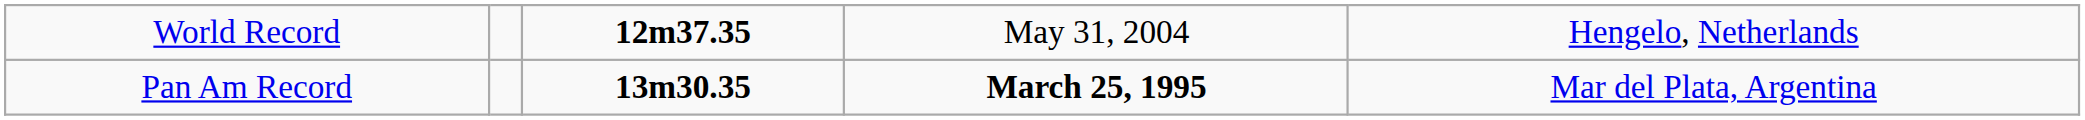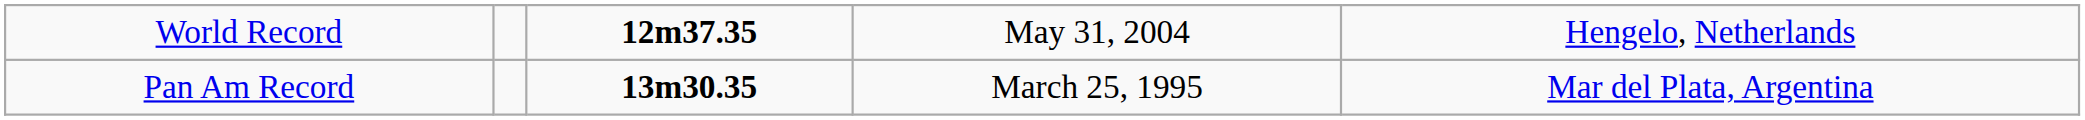(1097, 87) bold -> (1097, 87) normal
